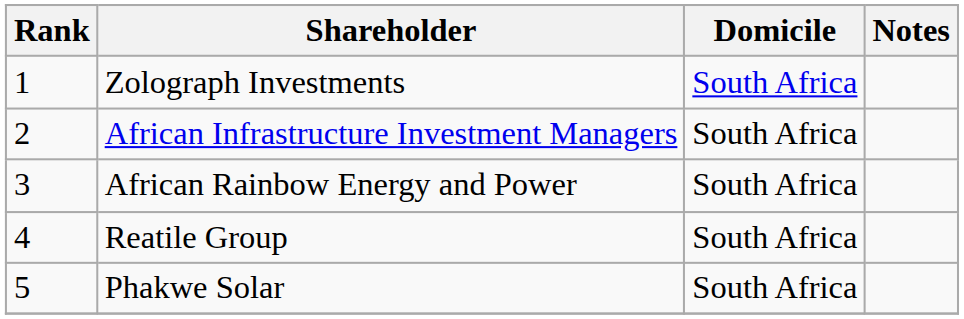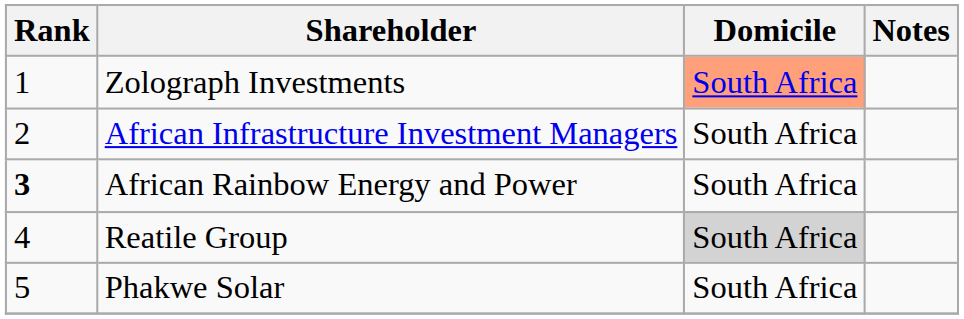(775, 81) no background -> (775, 81) lightsalmon background
(22, 184) normal -> (22, 184) bold
(775, 236) no background -> (775, 236) lightgrey background
